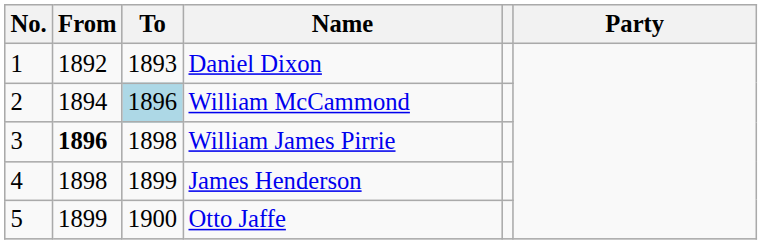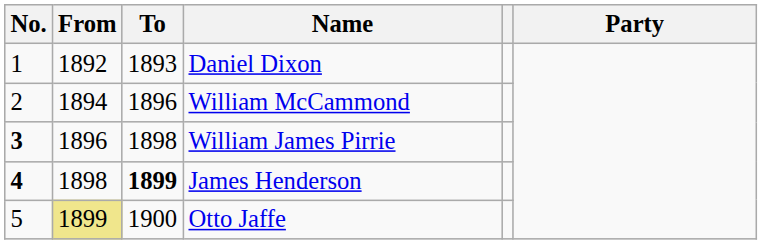(152, 102) lightblue background -> (152, 102) no background
(17, 141) normal -> (17, 141) bold
(83, 141) bold -> (83, 141) normal
(17, 180) normal -> (17, 180) bold
(152, 180) normal -> (152, 180) bold
(83, 219) no background -> (83, 219) khaki background
